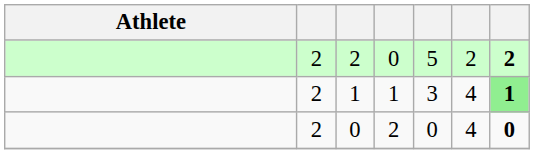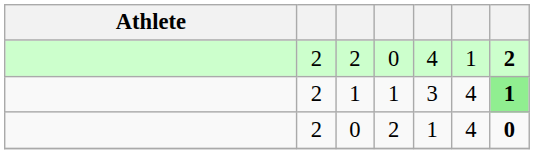(432, 58) 5 -> (432, 58) 4
(471, 58) 2 -> (471, 58) 1
(432, 129) 0 -> (432, 129) 1
